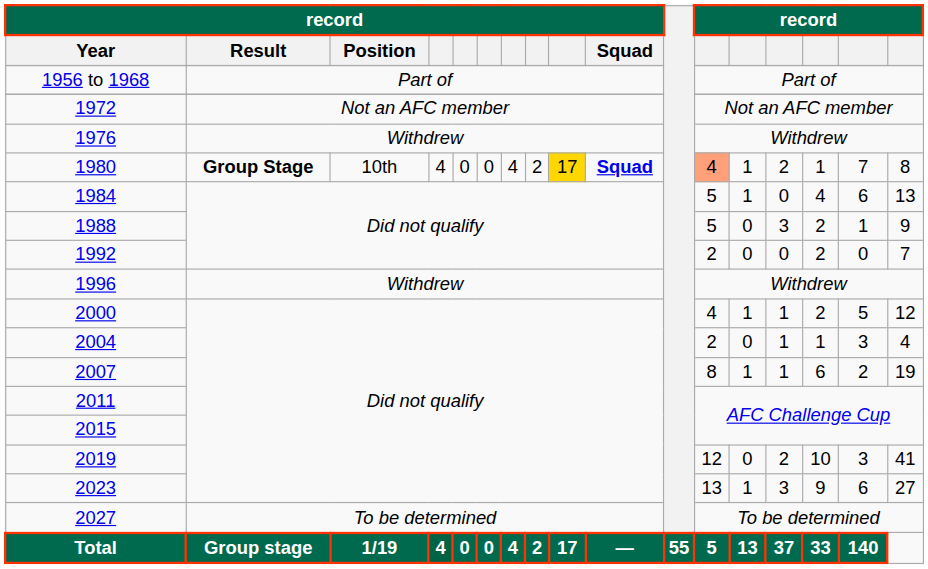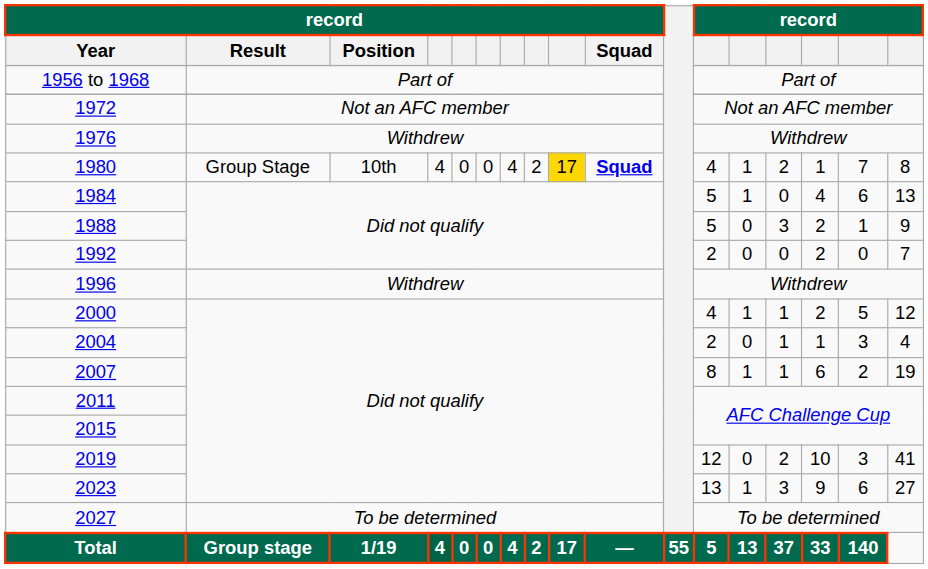(258, 167) bold -> (258, 167) normal
(712, 167) lightsalmon background -> (711, 167) no background
